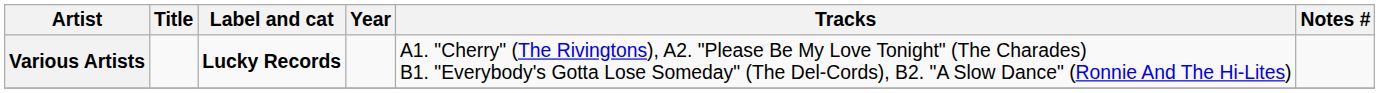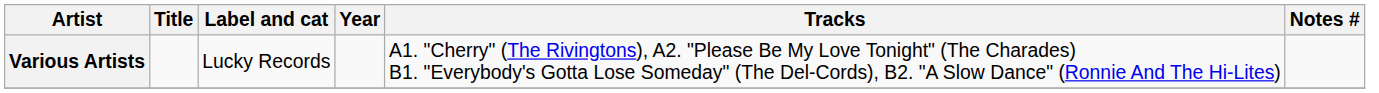(272, 61) bold -> (266, 61) normal
